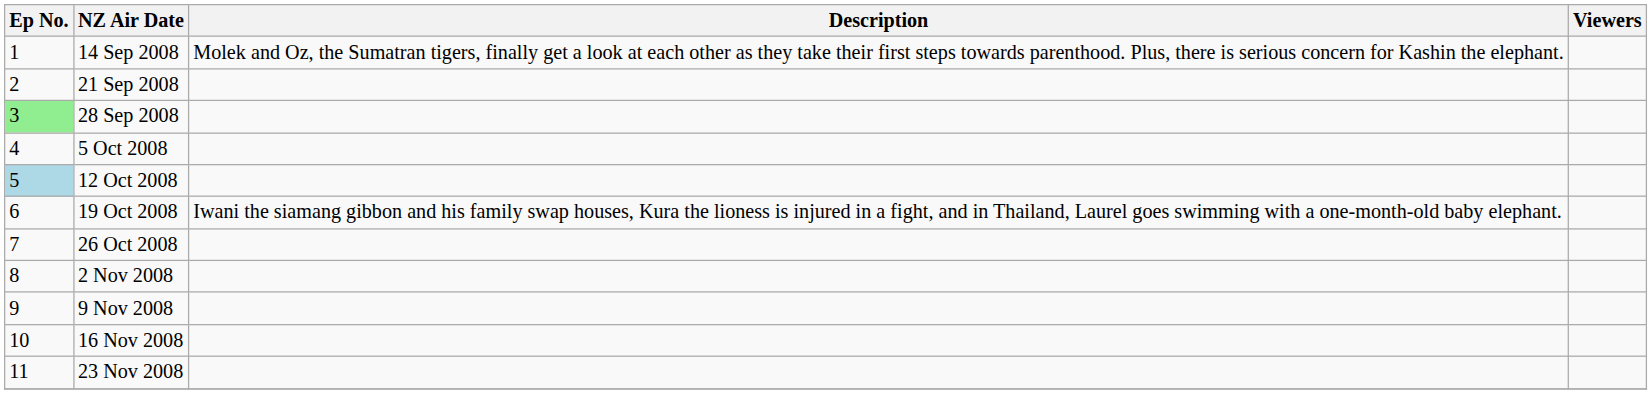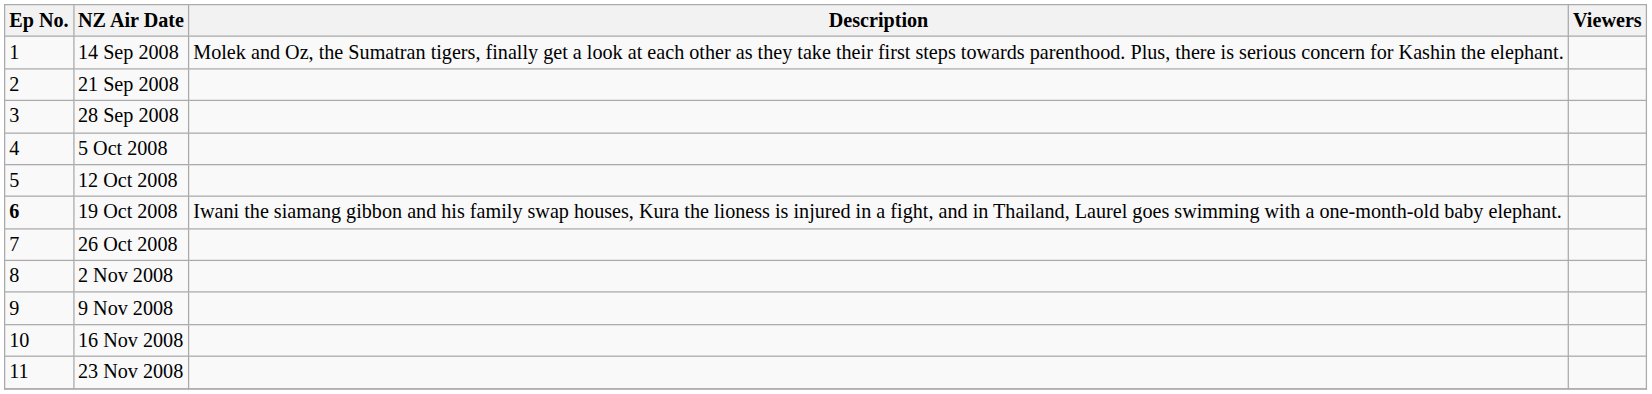(14, 116) lightgreen background -> (14, 116) no background
(14, 180) lightblue background -> (14, 180) no background
(14, 212) normal -> (14, 212) bold
